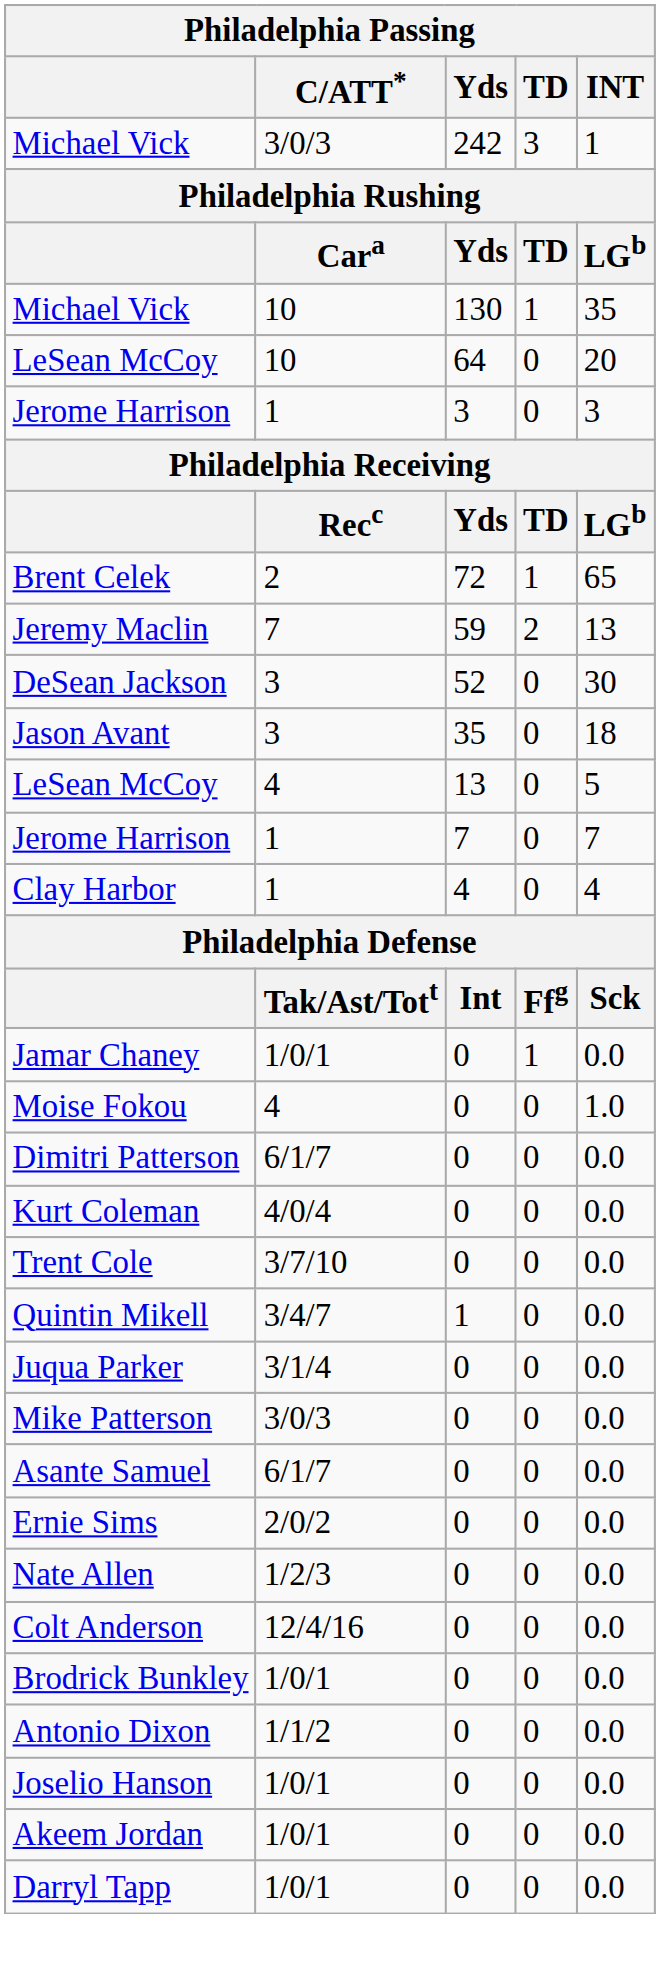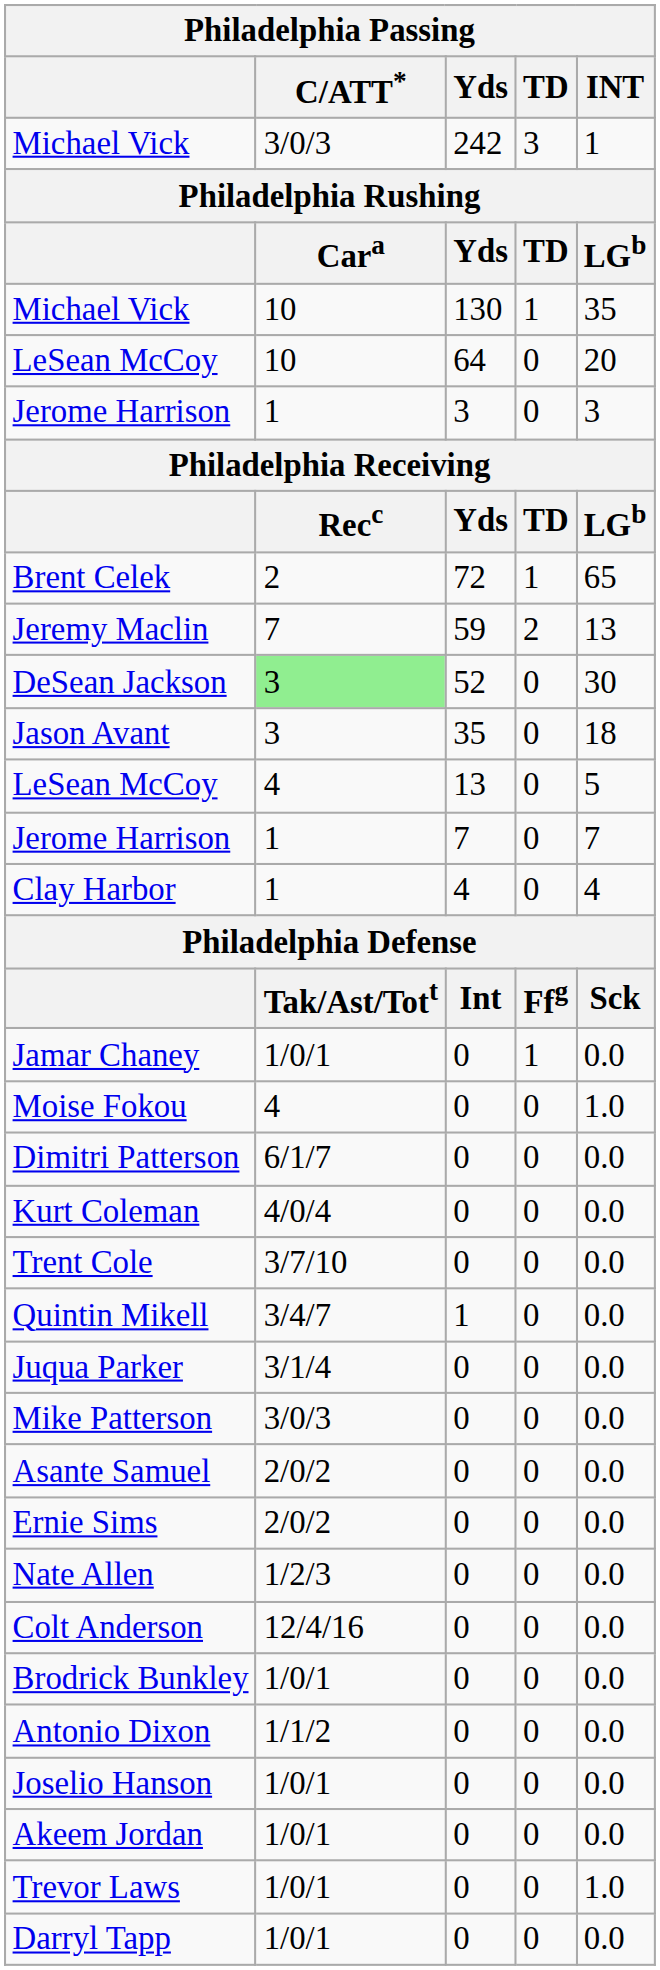(272, 681) no background -> (272, 681) lightgreen background
(297, 1470) 6/1/7 -> (297, 1470) 2/0/2
+ row: (96, 1886)
